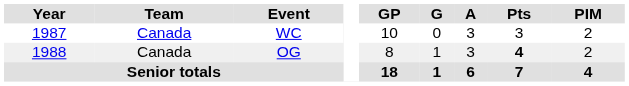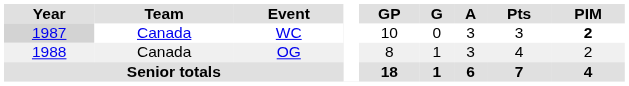(49, 33) no background -> (49, 33) lightgrey background
(588, 33) normal -> (588, 33) bold
(519, 52) bold -> (519, 52) normal
